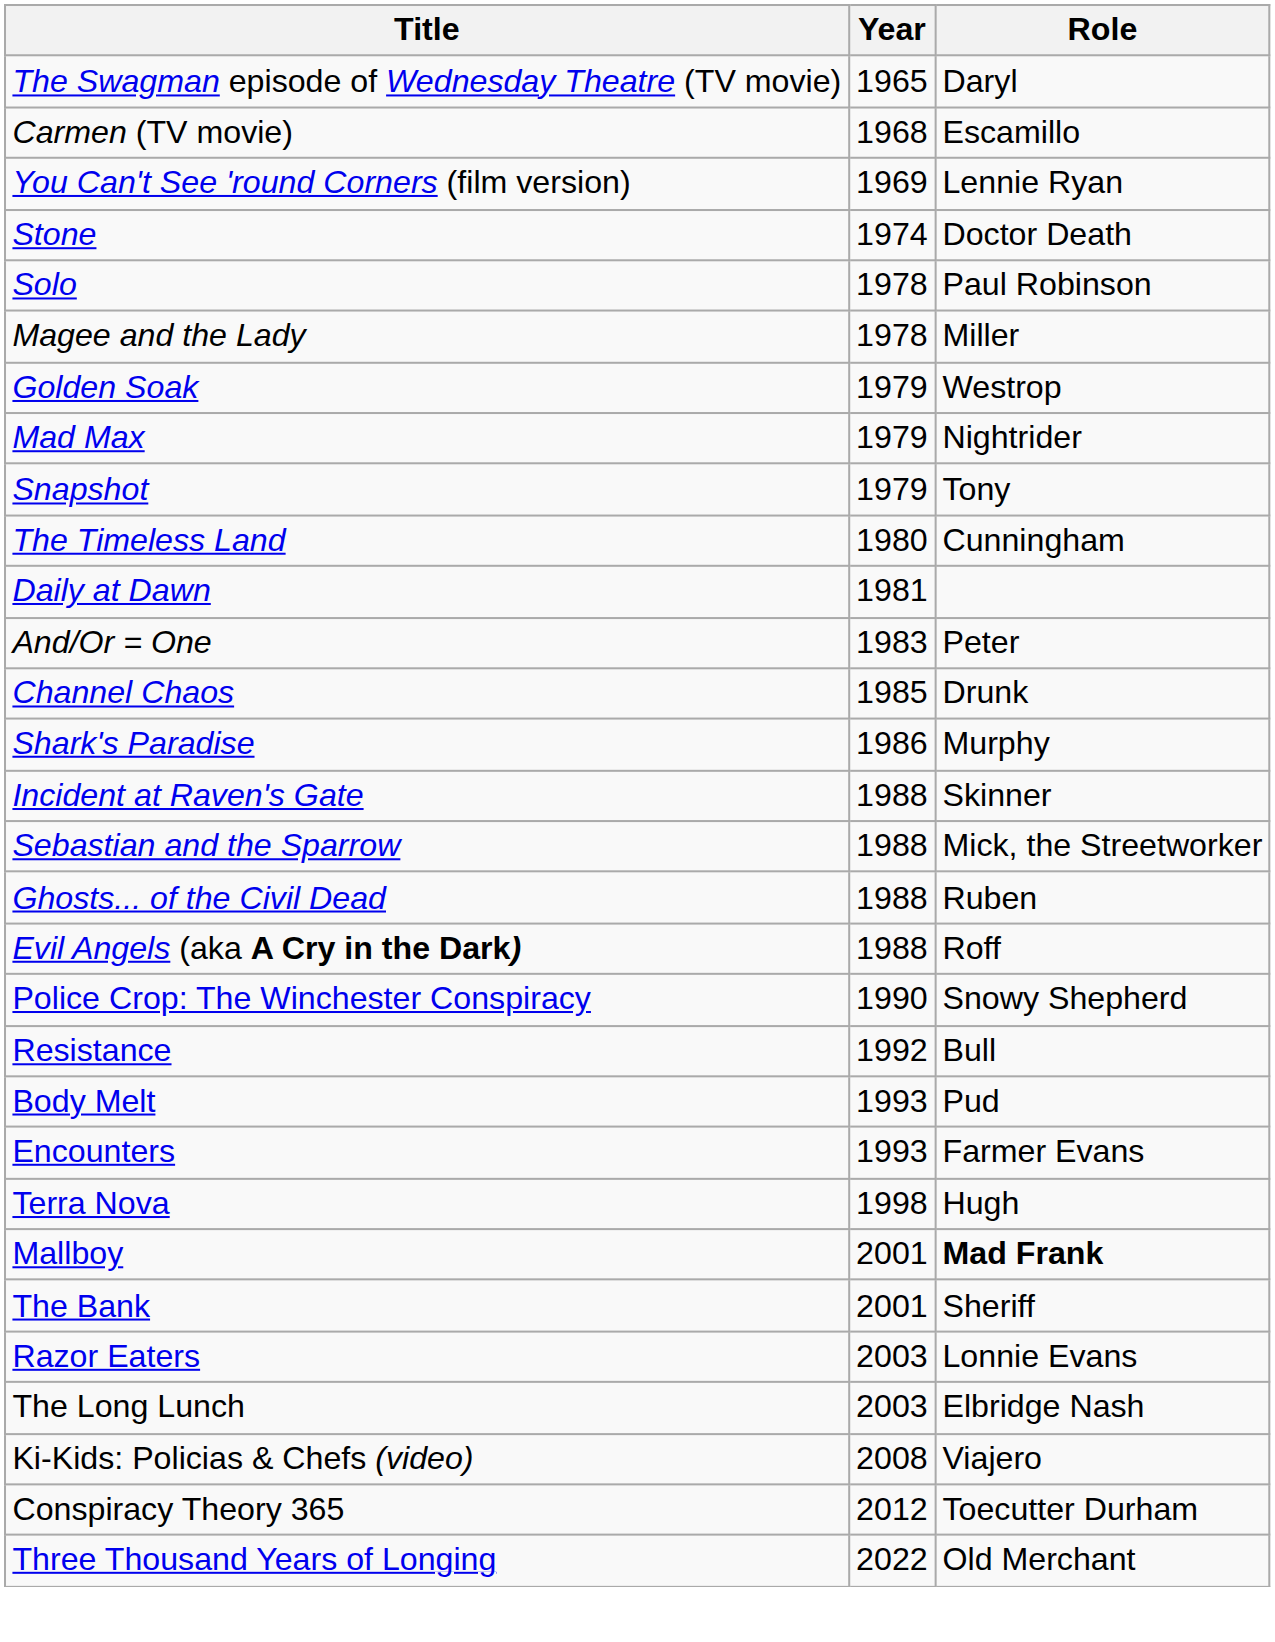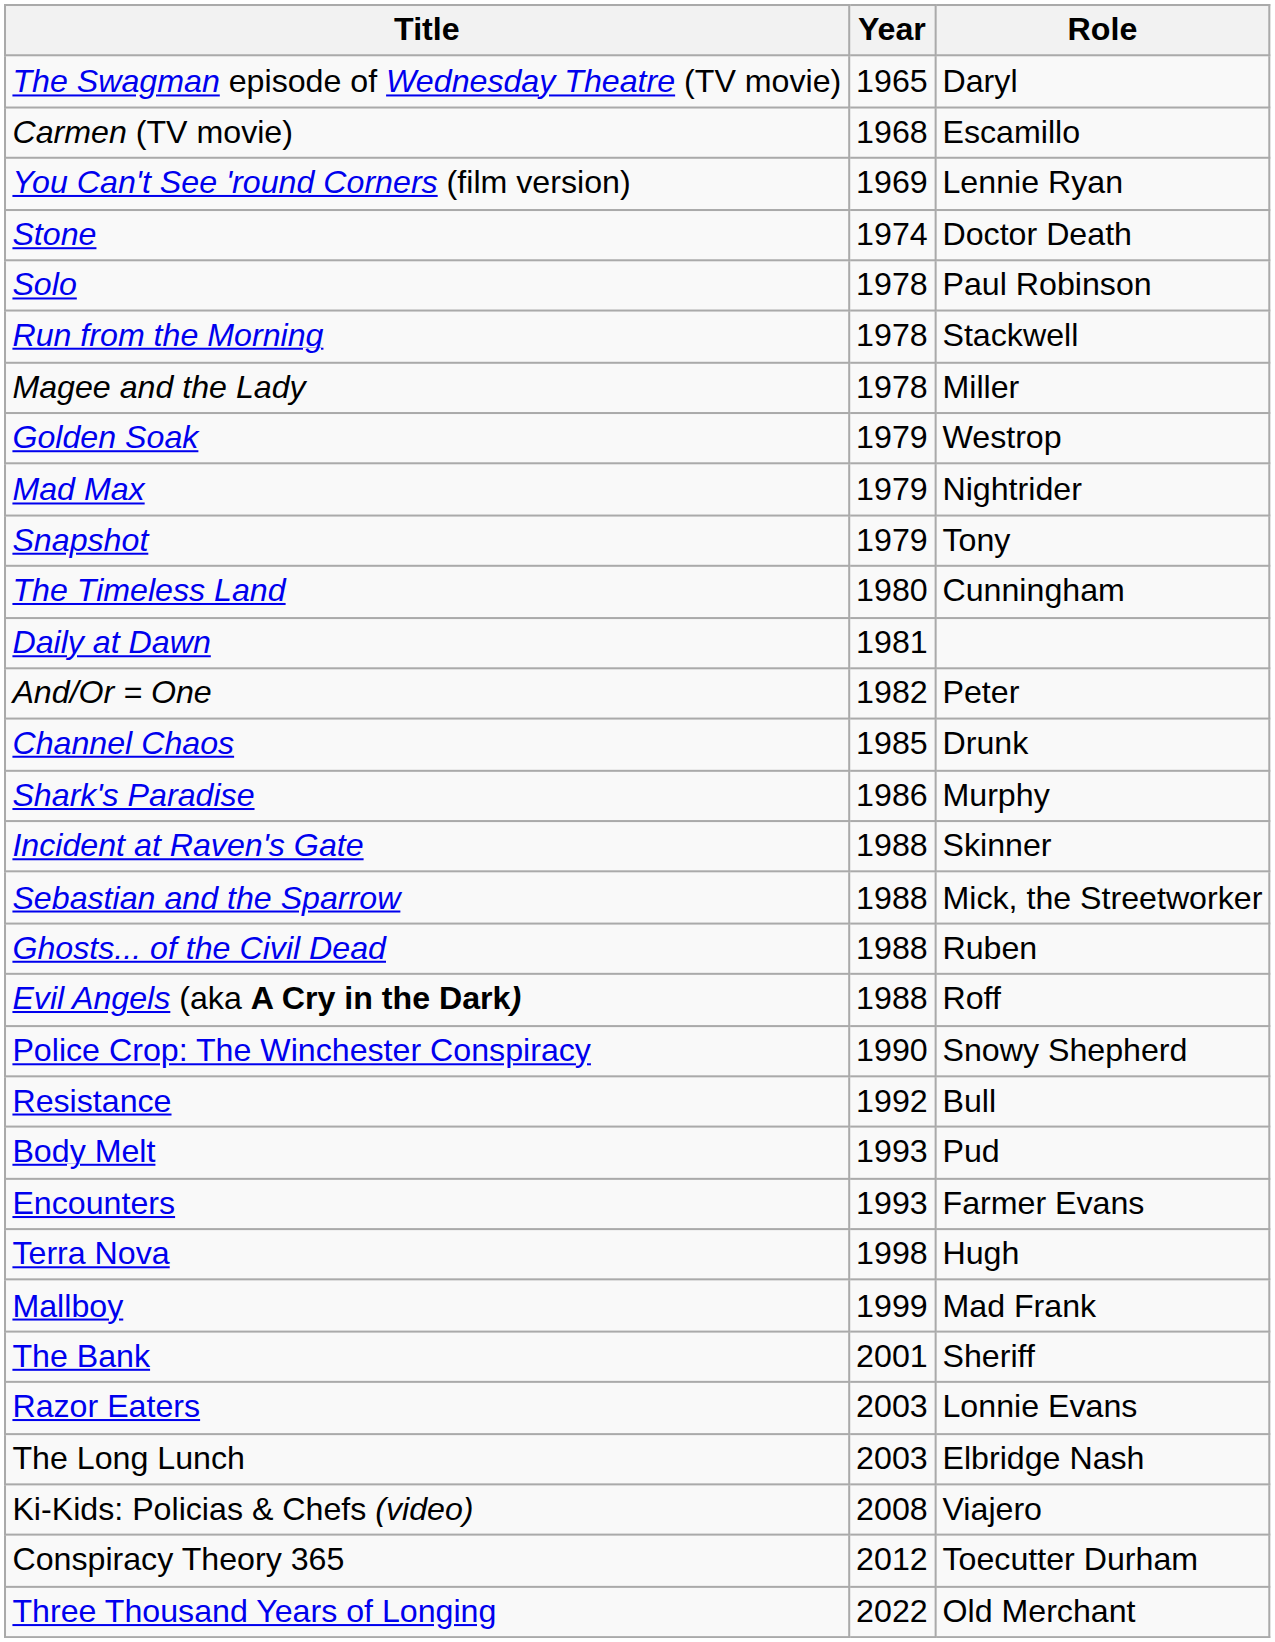+ row: (168, 336)
(892, 642) 1983 -> (892, 693) 1982
(892, 1254) 2001 -> (892, 1305) 1999
(1023, 1254) bold -> (1019, 1305) normal
